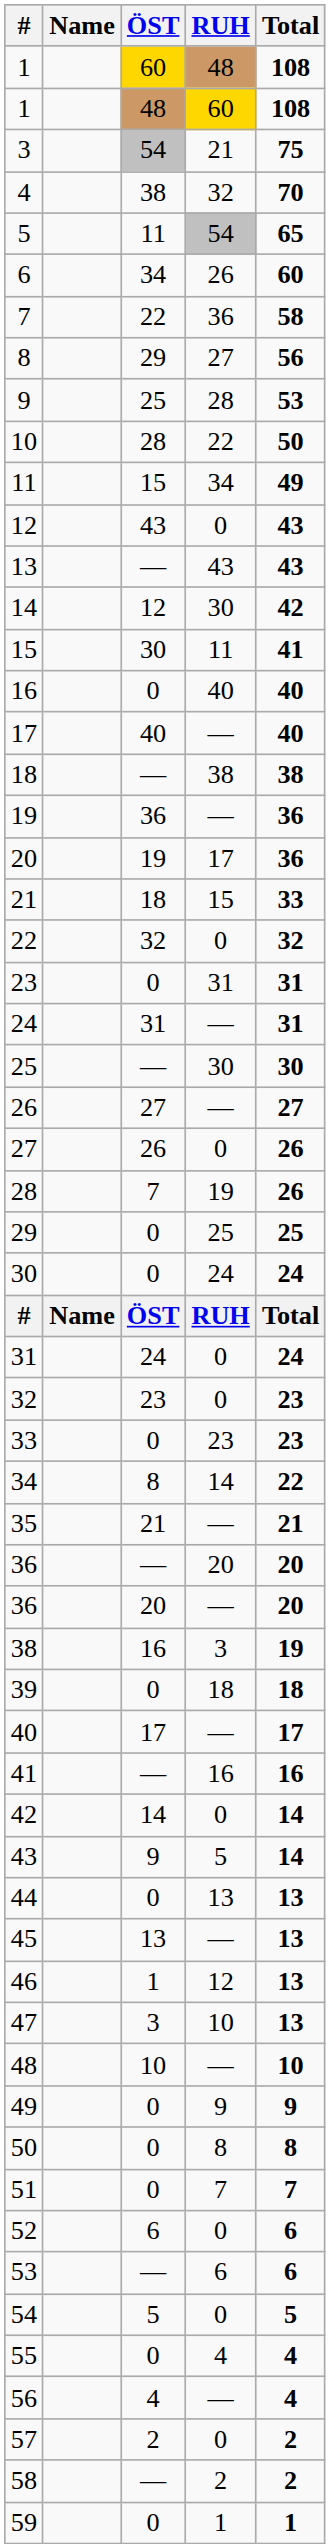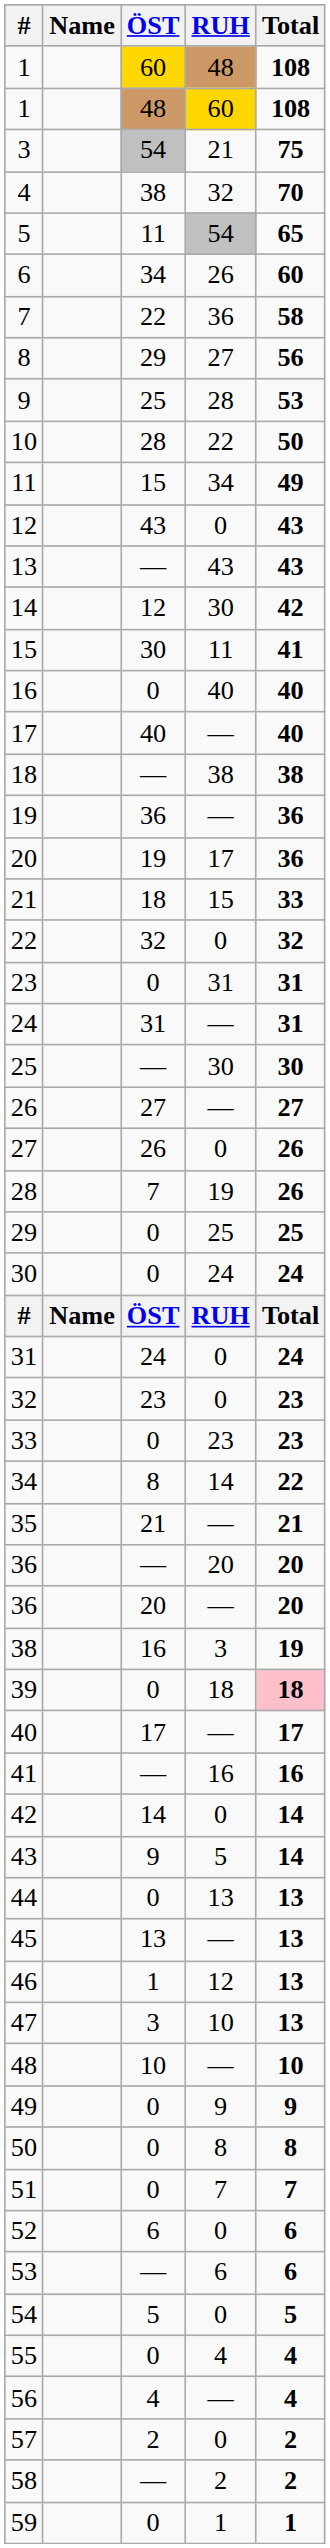(291, 1689) no background -> (291, 1689) pink background
